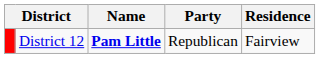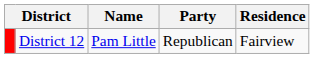(126, 41) bold -> (124, 41) normal
